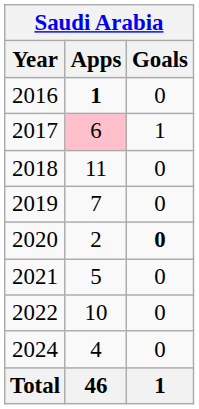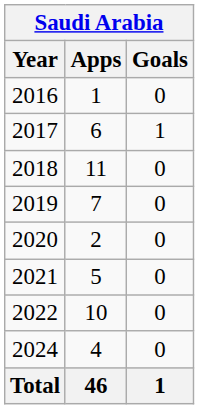(96, 95) bold -> (96, 95) normal
(96, 131) pink background -> (96, 131) no background
(160, 240) bold -> (160, 240) normal
